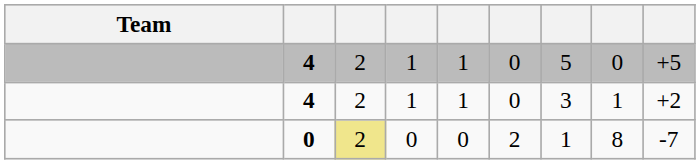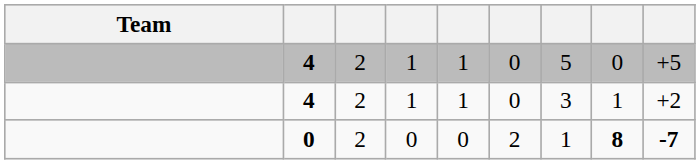(360, 139) khaki background -> (360, 139) no background
(617, 139) normal -> (617, 139) bold
(669, 139) normal -> (669, 139) bold
